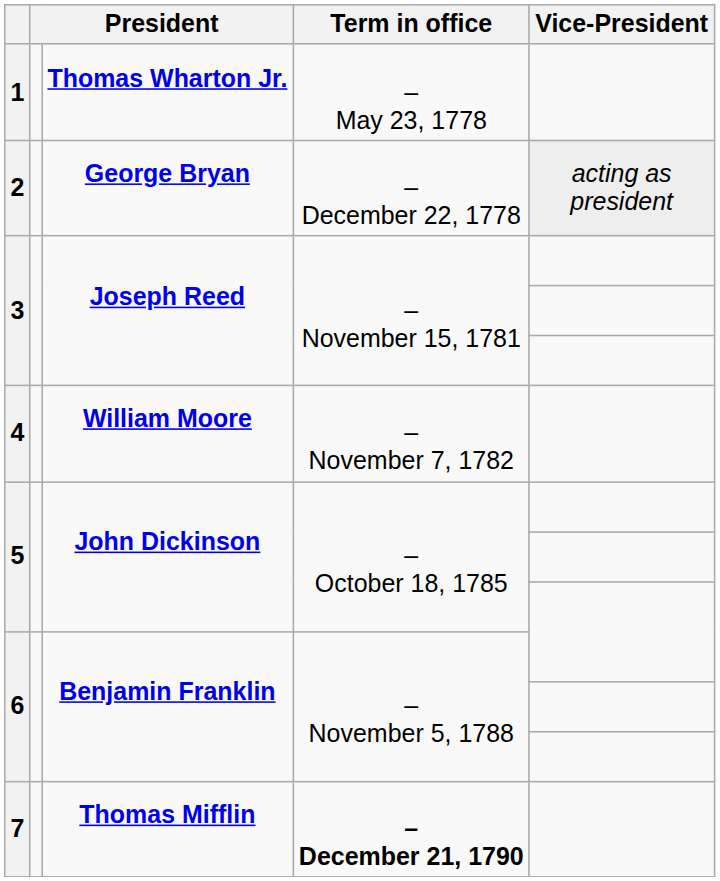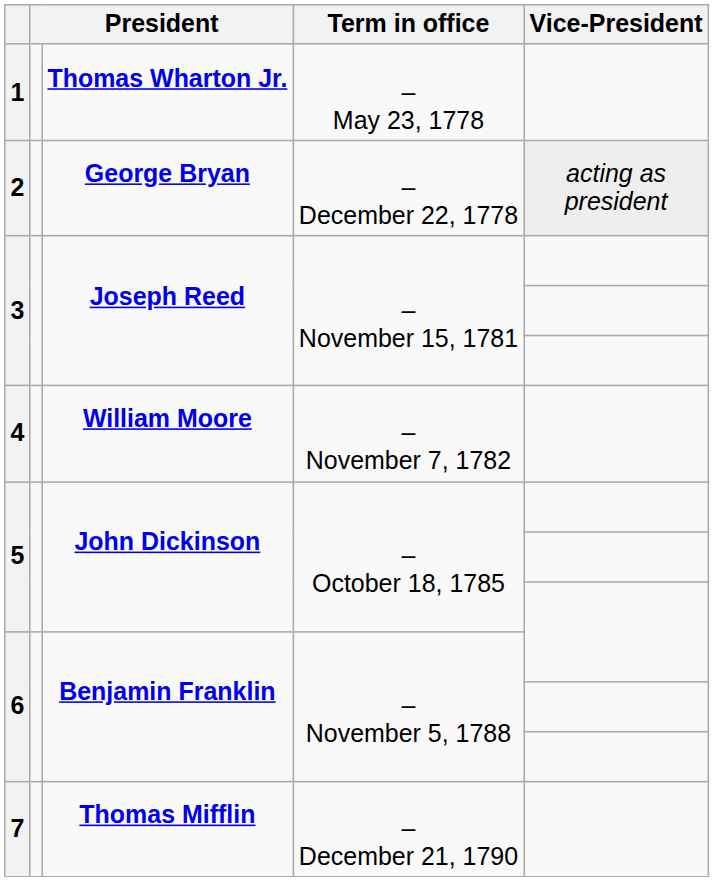(411, 842) bold -> (408, 842) normal
